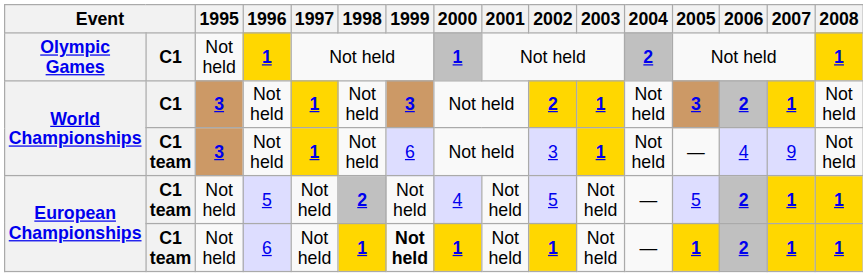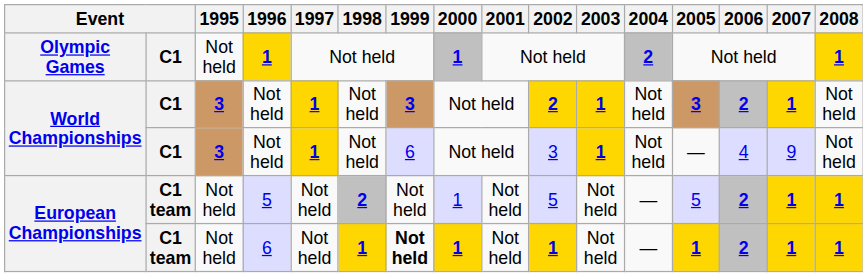(171, 152) C1 team -> (170, 152) C1
(458, 200) 4 -> (458, 200) 1
